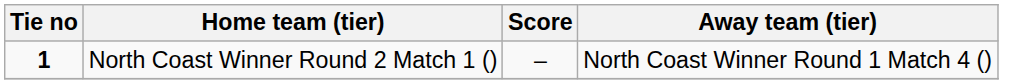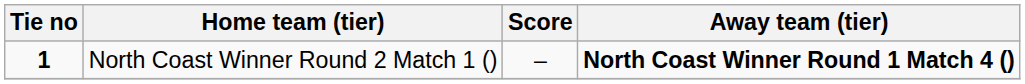(788, 59) normal -> (799, 59) bold
